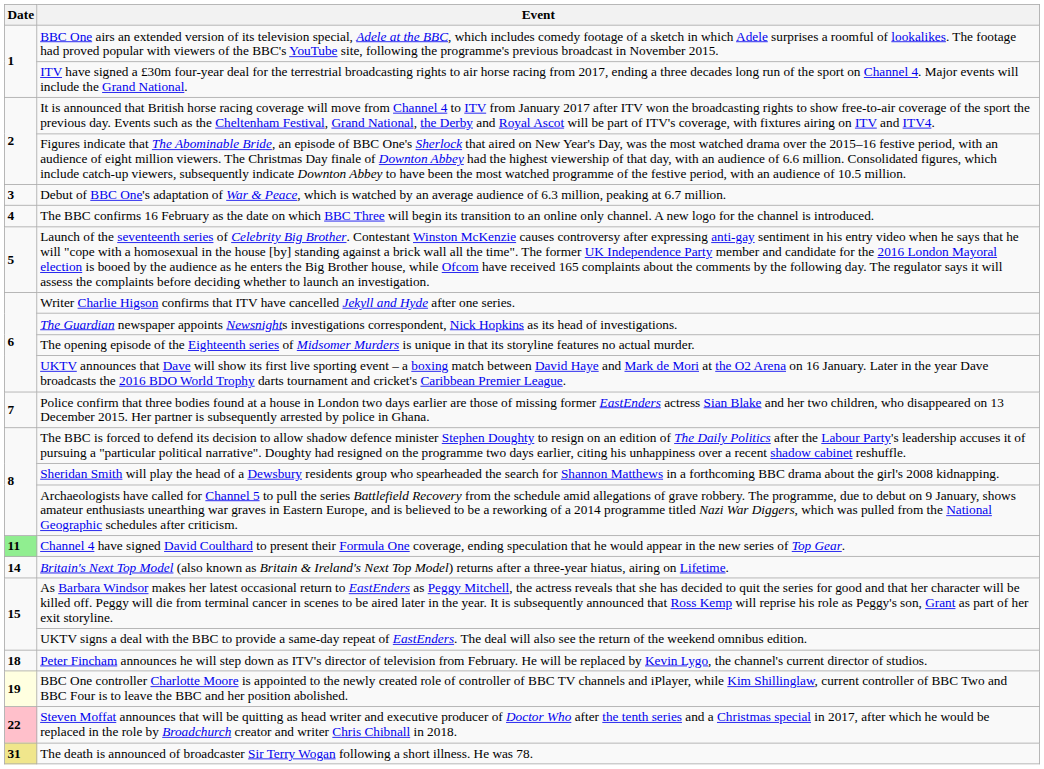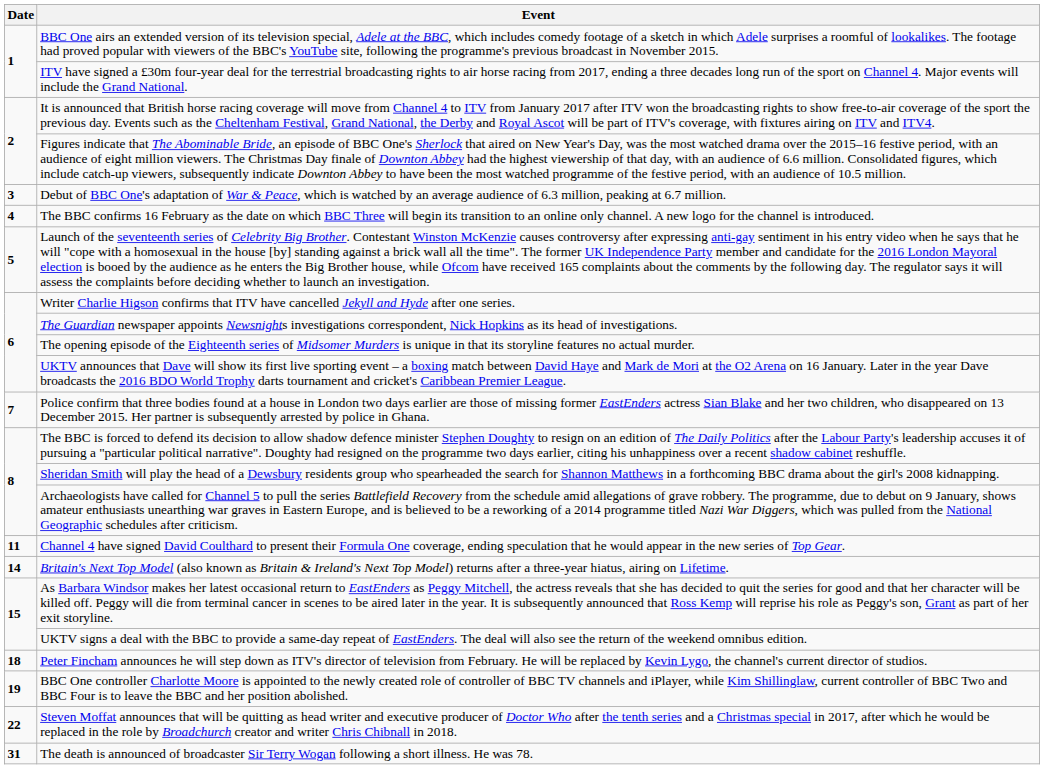(14, 546) lightgreen background -> (14, 546) no background
(14, 688) lightyellow background -> (14, 688) no background
(14, 724) pink background -> (14, 724) no background
(14, 753) khaki background -> (14, 753) no background
